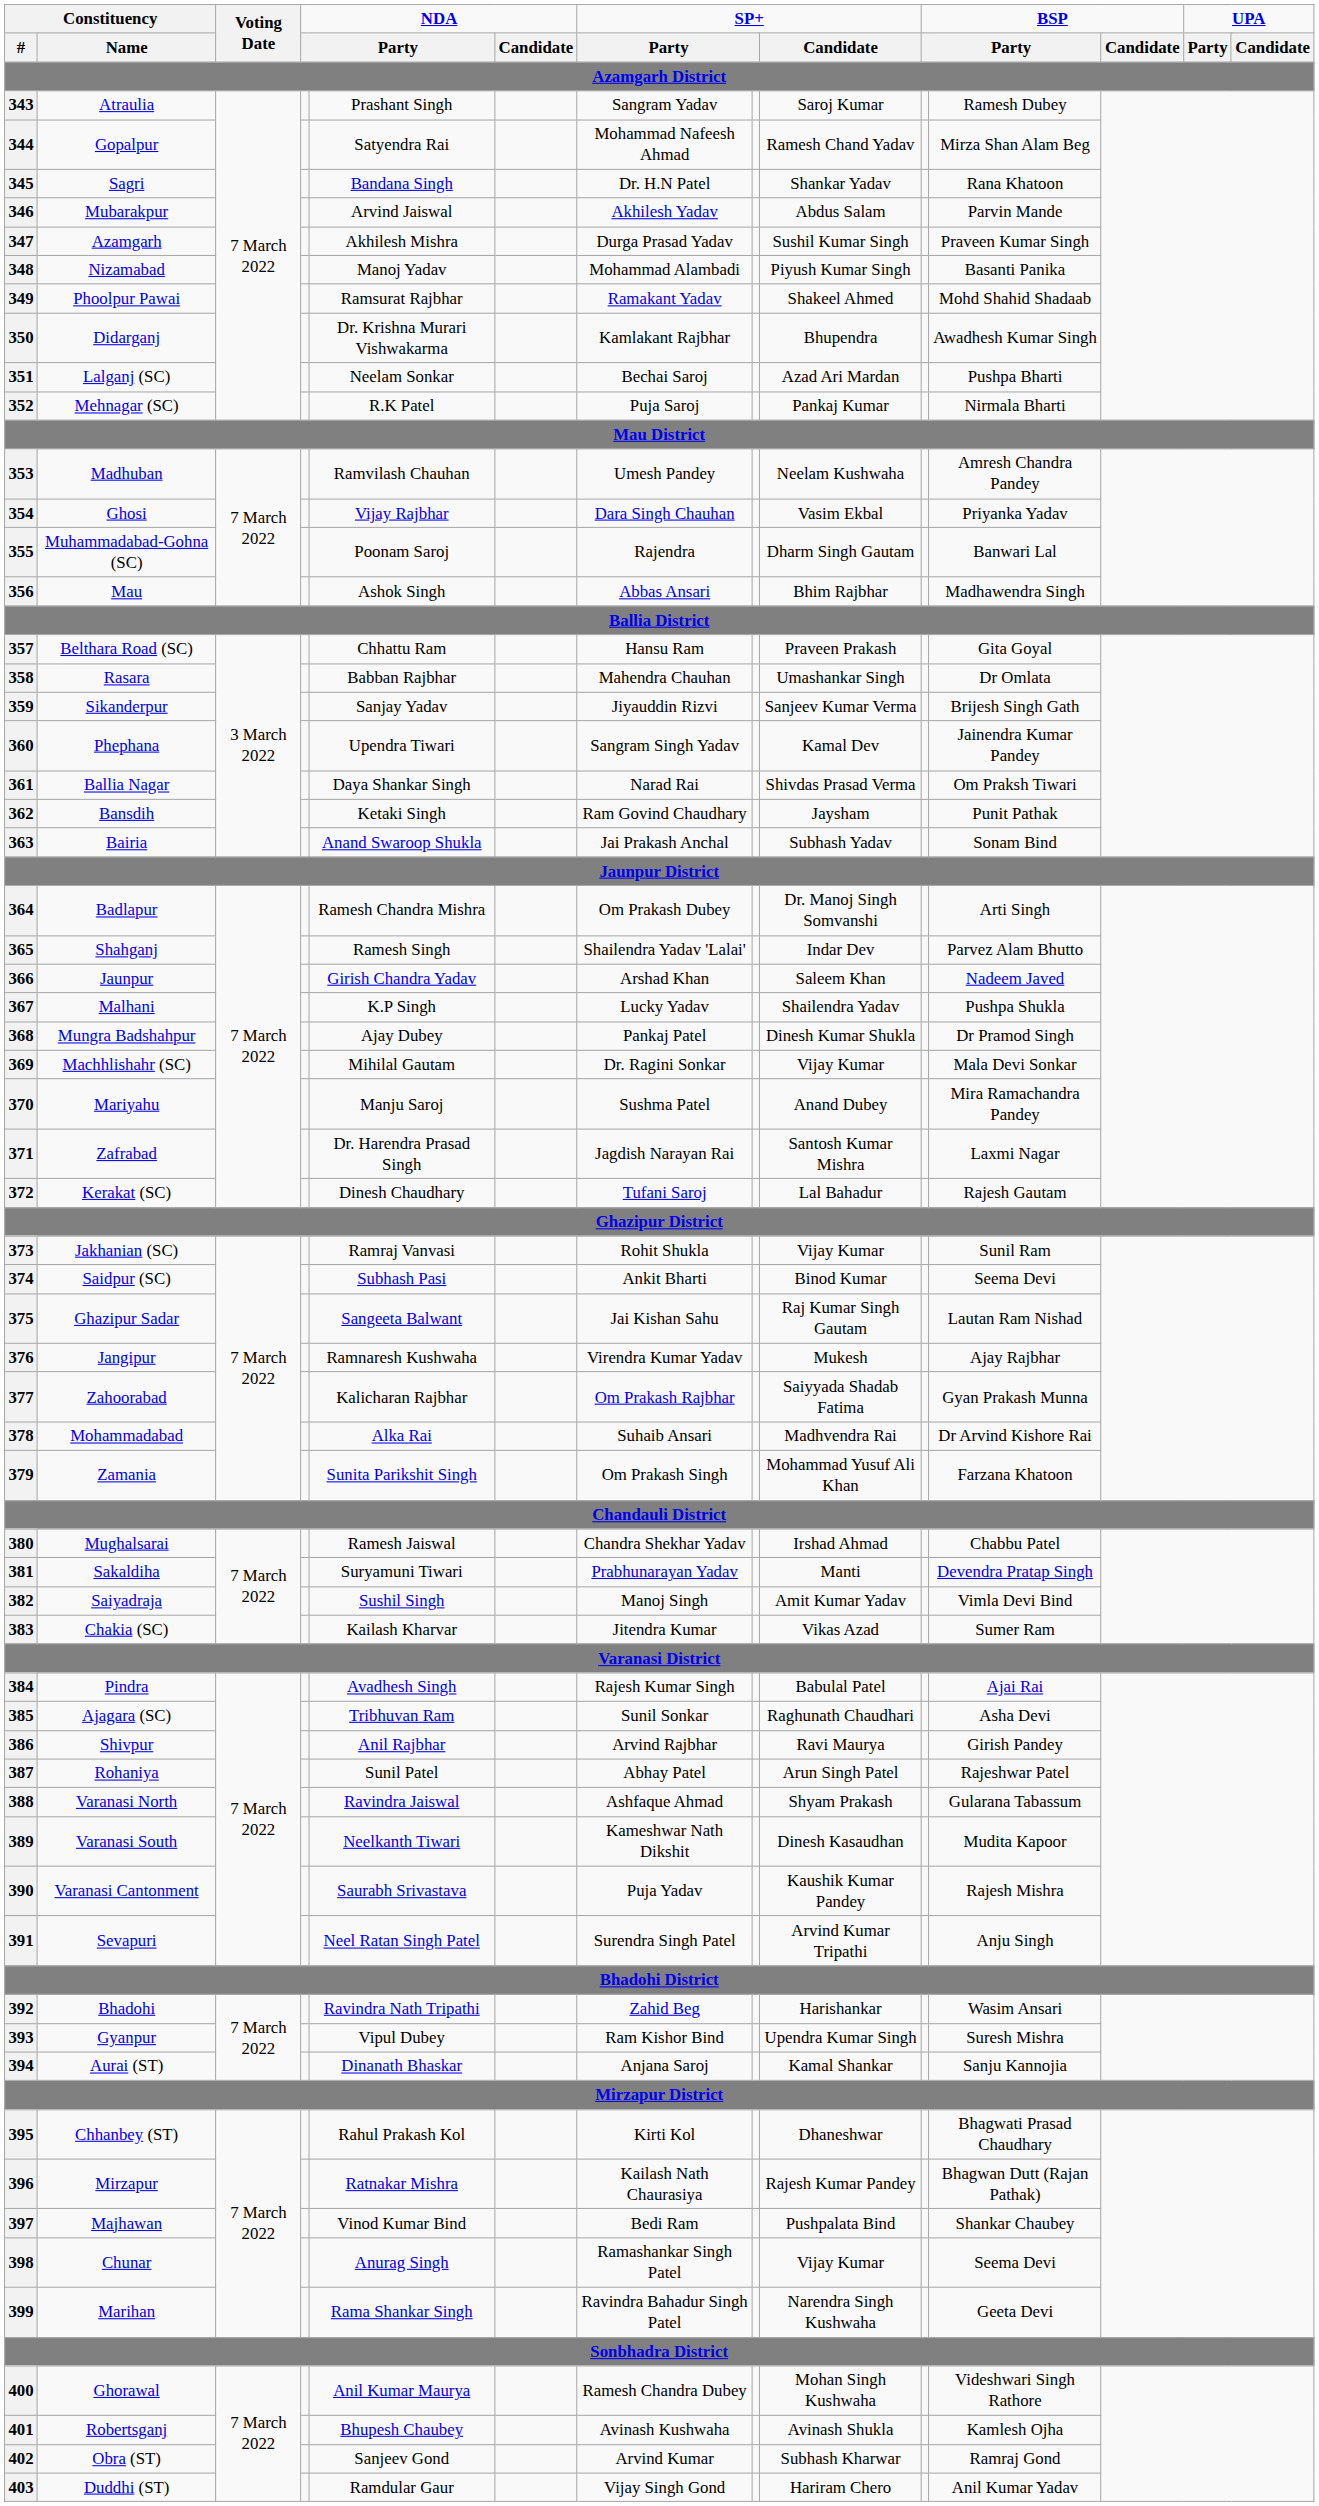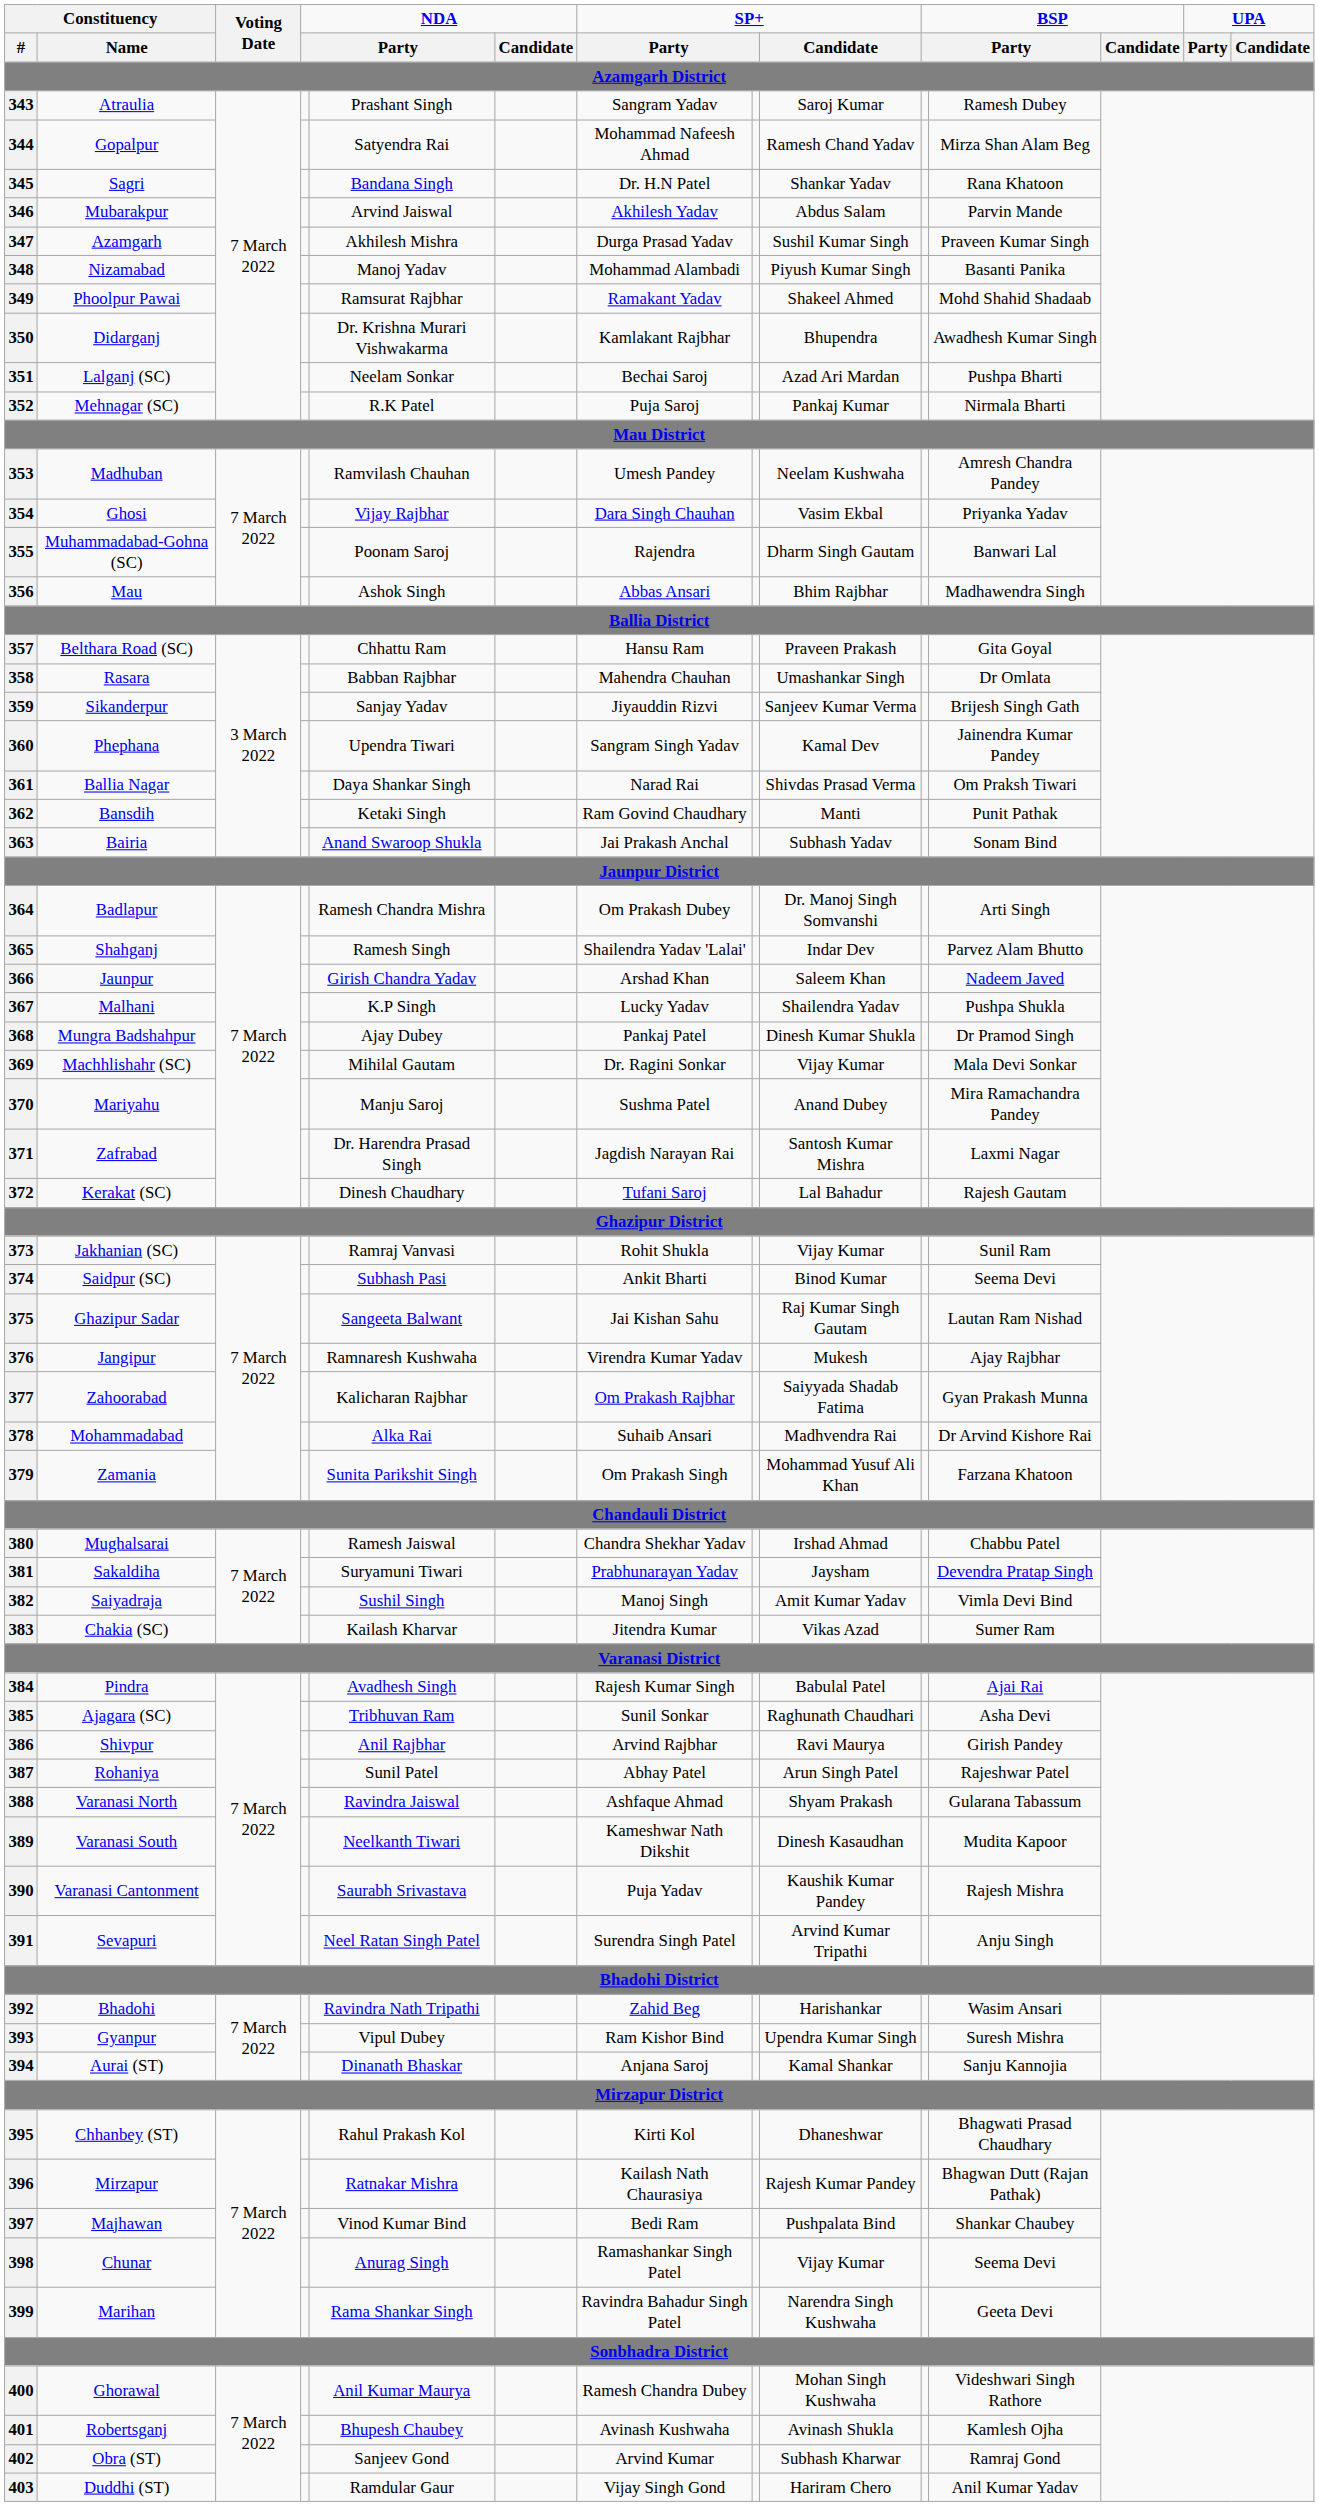(841, 813) Jaysham -> (841, 813) Manti
(841, 1572) Manti -> (841, 1572) Jaysham
